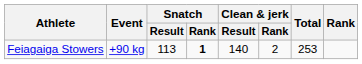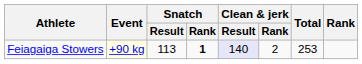(127, 50) no background -> (127, 50) lightyellow background
(238, 50) no background -> (238, 50) lavender background
